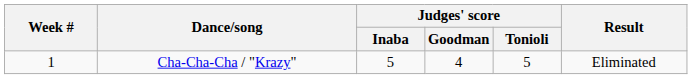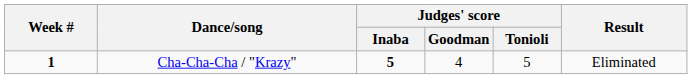(51, 62) normal -> (51, 62) bold
(390, 62) normal -> (390, 62) bold
